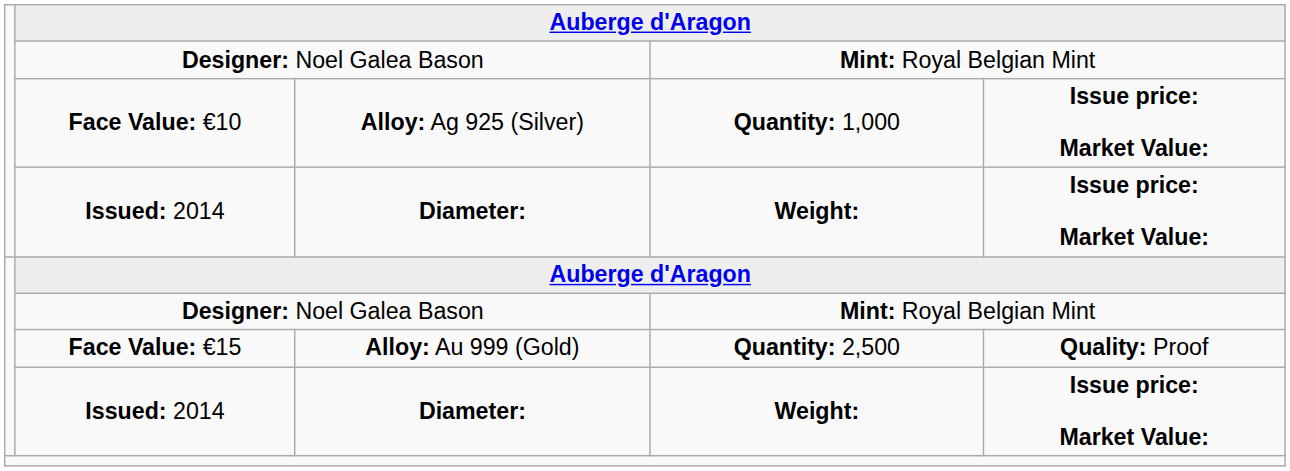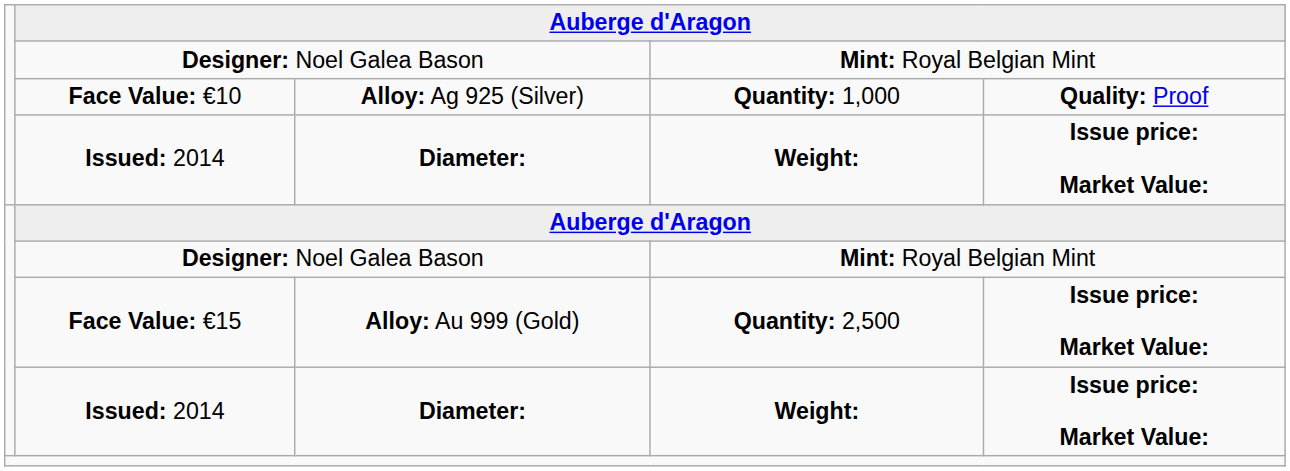(1134, 122) Issue price: Market Value: -> (1134, 96) Quality: Proof
(1134, 348) Quality: Proof -> (1134, 321) Issue price: Market Value:
